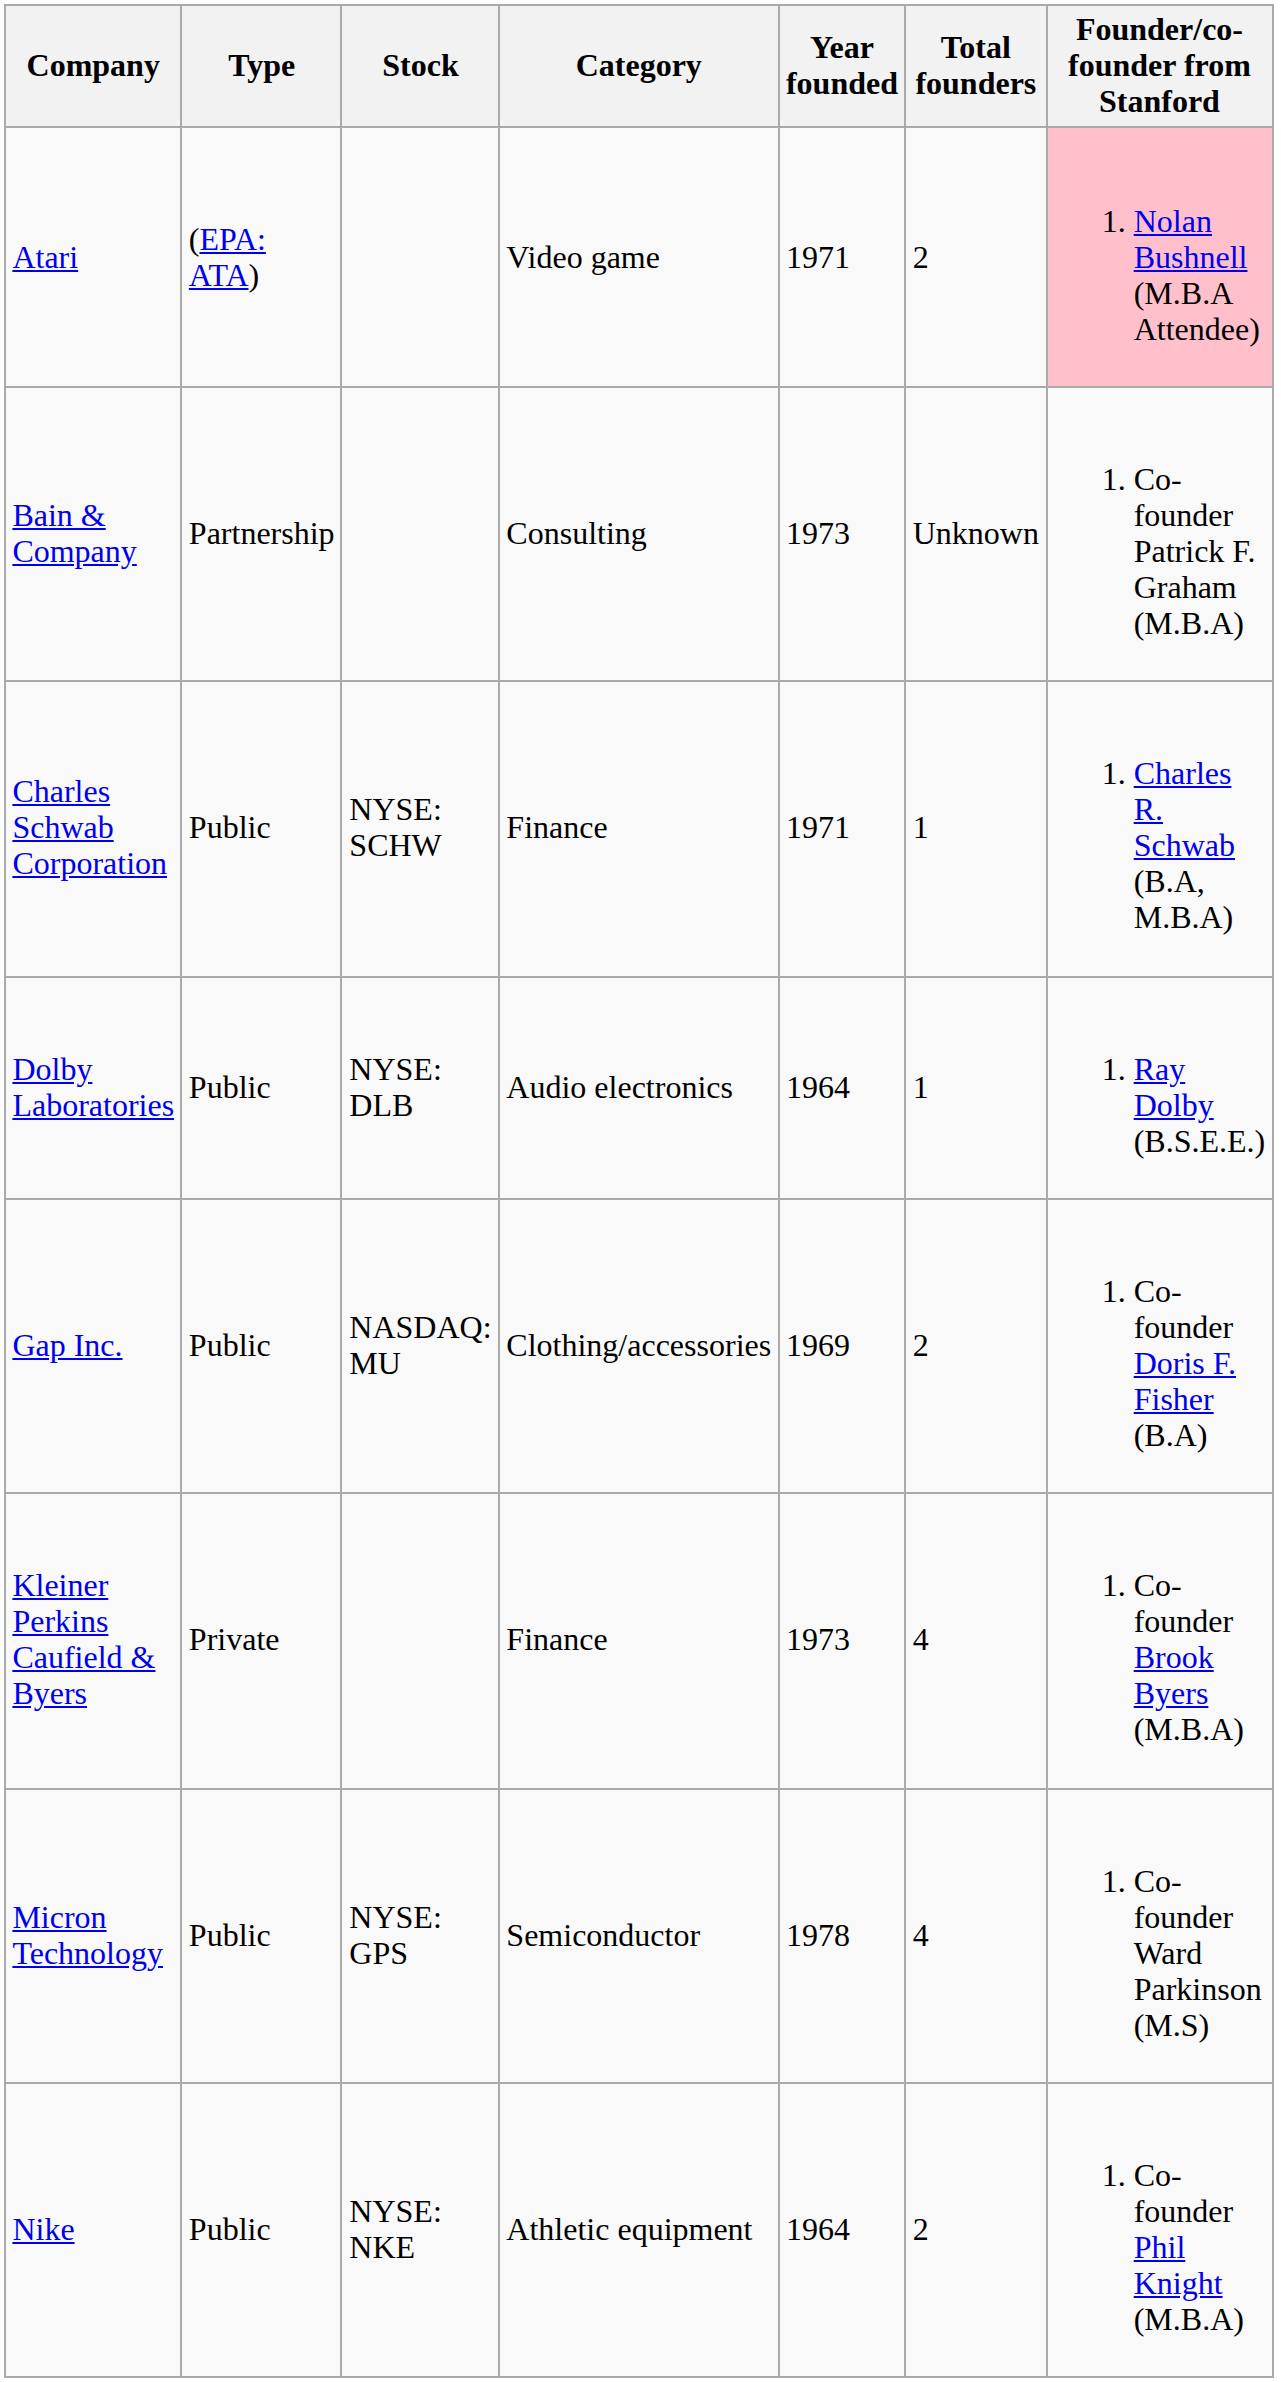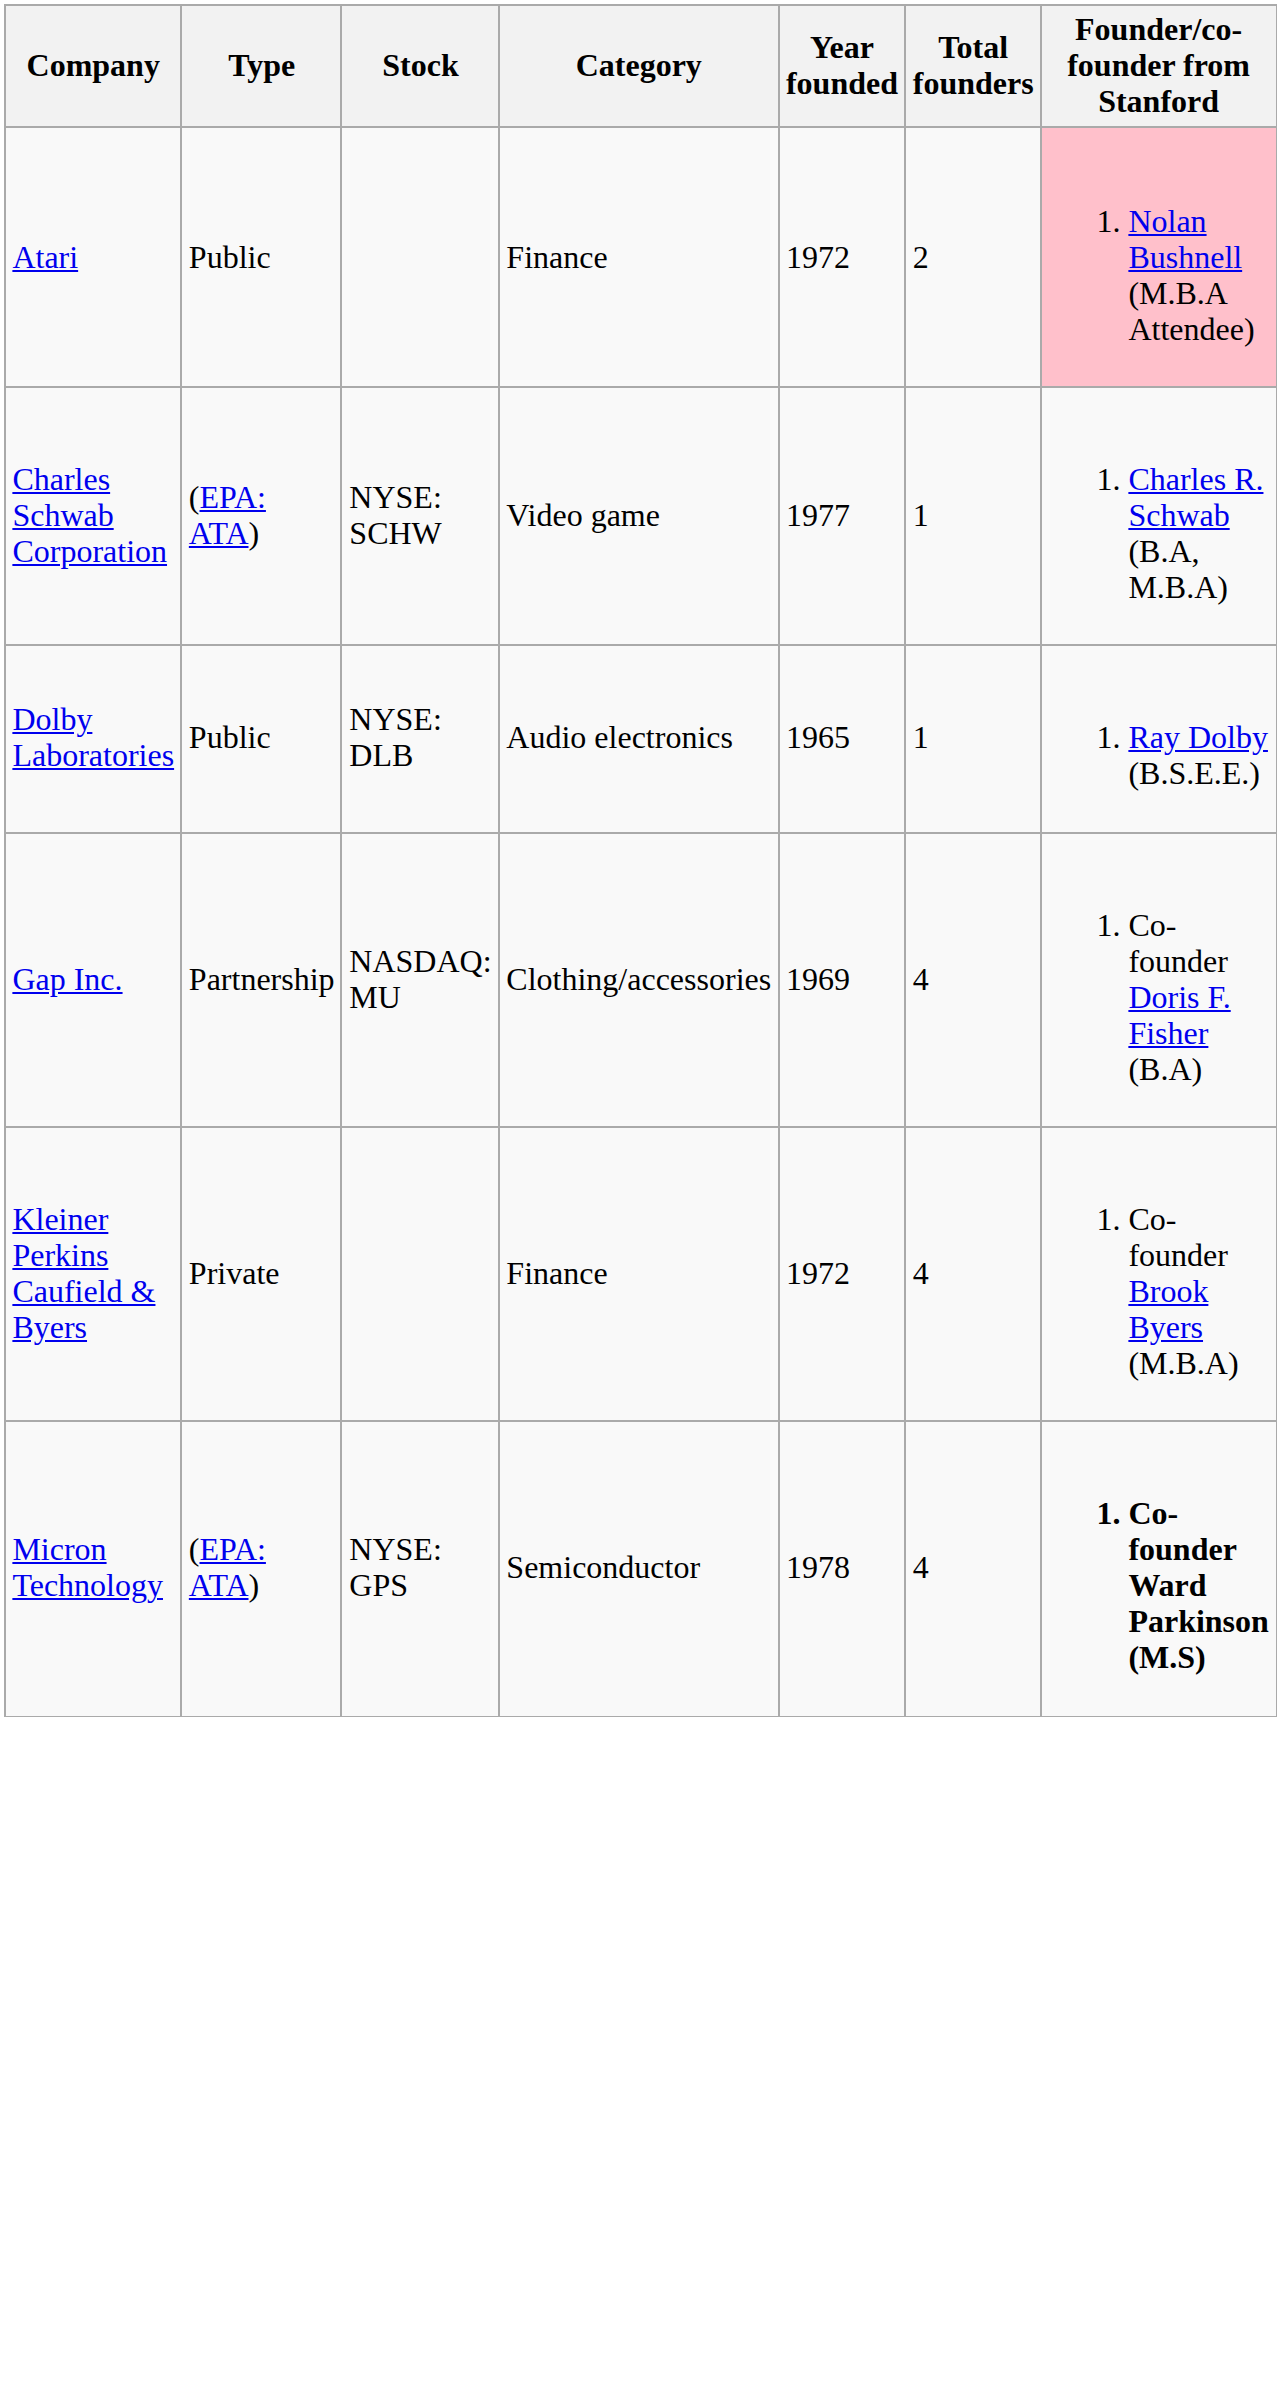(227, 256) (EPA: ATA) -> (230, 256) Public
(583, 256) Video game -> (557, 256) Finance
(818, 256) 1971 -> (818, 256) 1972
- row: (75, 533)
(230, 828) Public -> (227, 515) (EPA: ATA)
(557, 828) Finance -> (583, 515) Video game
(818, 828) 1971 -> (818, 515) 1977
(818, 1086) 1964 -> (818, 738) 1965
(230, 1345) Public -> (262, 978) Partnership
(921, 1345) 2 -> (921, 978) 4
(818, 1640) 1973 -> (818, 1273) 1972
(230, 1935) Public -> (227, 1568) (EPA: ATA)
(1159, 1954) normal -> (1159, 1587) bold
- row: (43, 2229)
